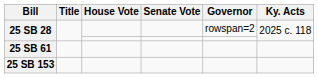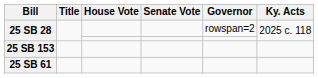rows swapped: (30, 49) <-> (30, 65)
